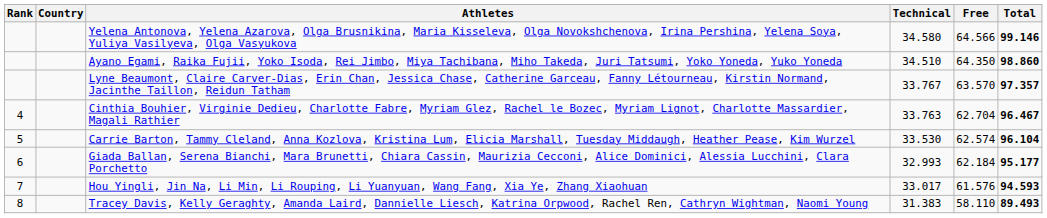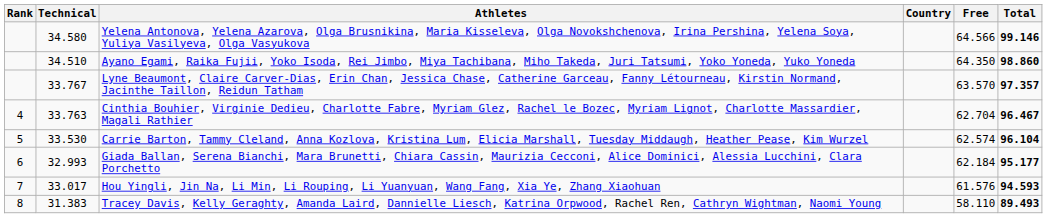columns swapped: (61, 13) <-> (922, 13)
